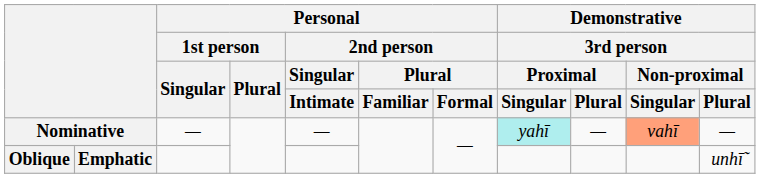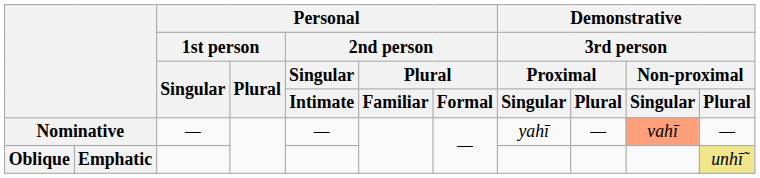(534, 131) paleturquoise background -> (534, 131) no background
(727, 159) no background -> (727, 159) khaki background
